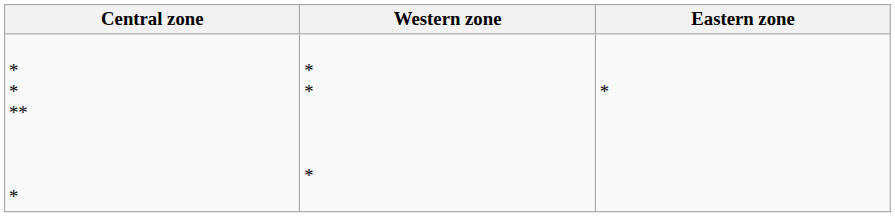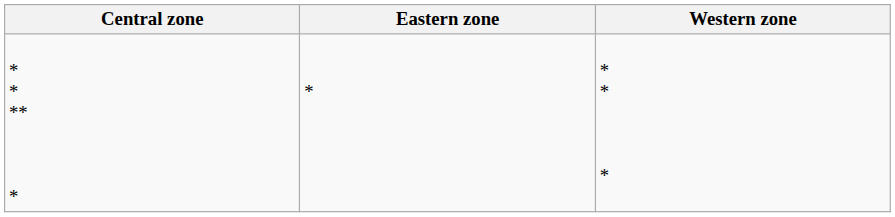columns swapped: (743, 19) <-> (448, 19)
